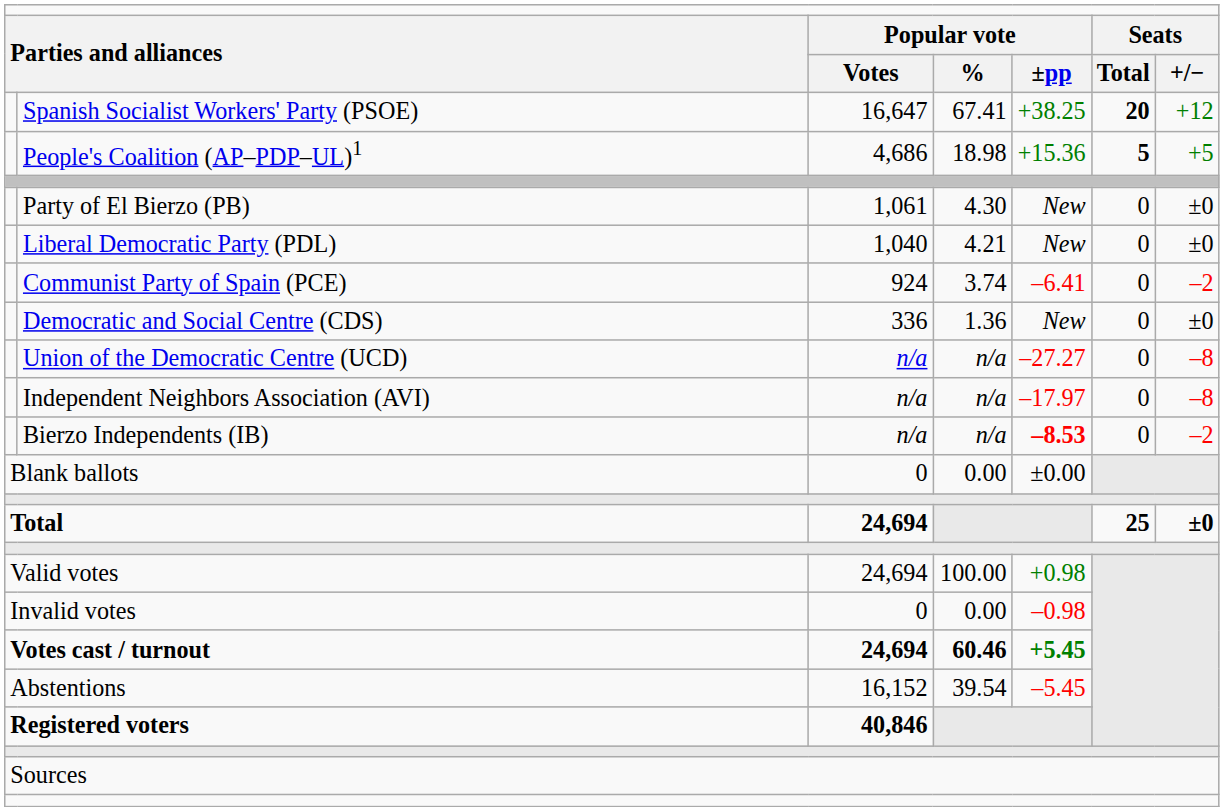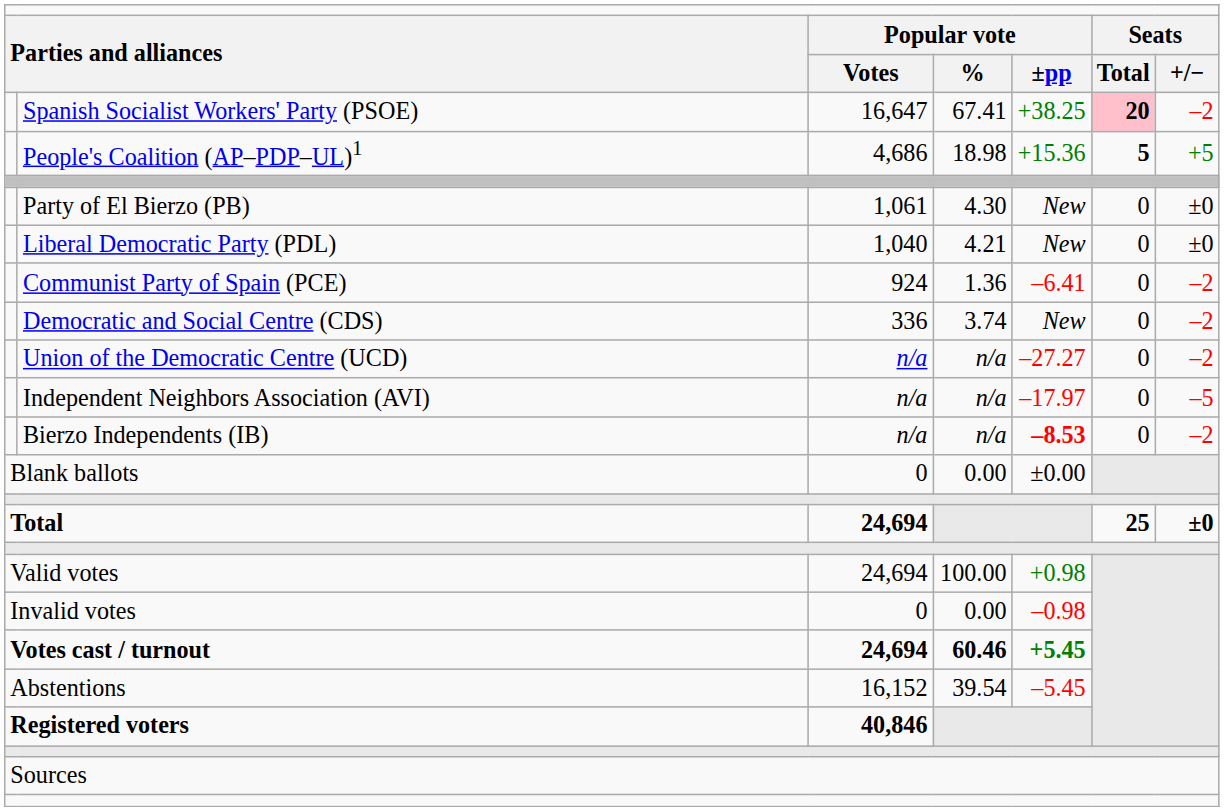(1138, 111) no background -> (1138, 111) pink background
(1195, 111) +12 -> (1202, 111) –2
(985, 282) 3.74 -> (985, 282) 1.36
(985, 320) 1.36 -> (985, 320) 3.74
(1201, 320) ±0 -> (1202, 320) –2
(1202, 358) –8 -> (1202, 358) –2
(1202, 397) –8 -> (1202, 397) –5
